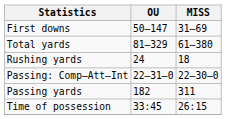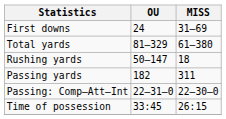(150, 29) 50–147 -> (139, 29) 24
(139, 60) 24 -> (150, 60) 50–147
rows swapped: (44, 91) <-> (67, 76)
